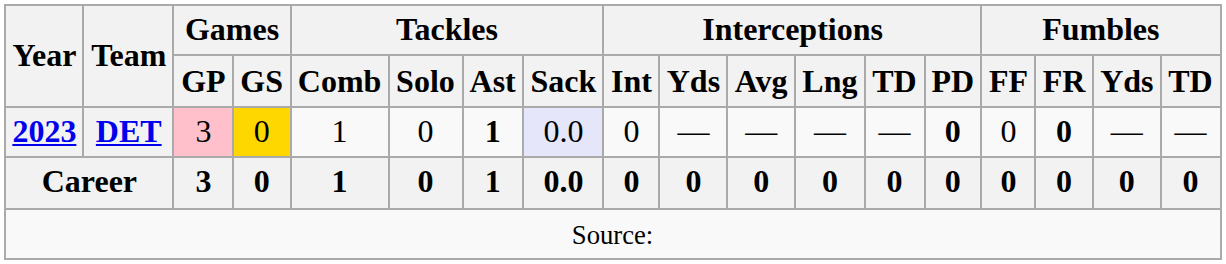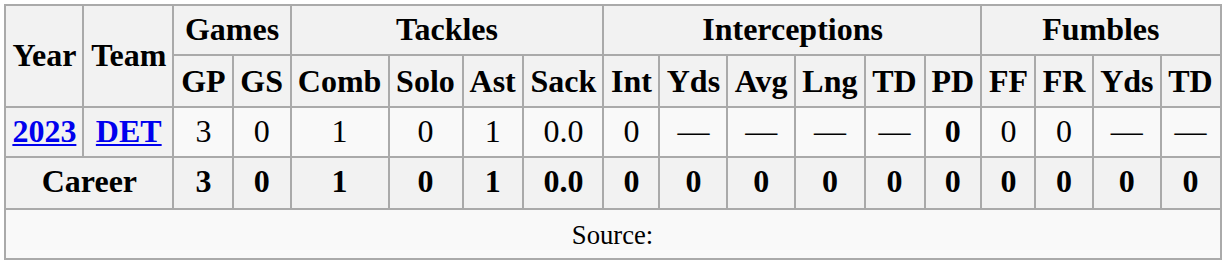(203, 131) pink background -> (203, 131) no background
(262, 131) gold background -> (262, 131) no background
(493, 131) bold -> (493, 131) normal
(563, 131) lavender background -> (563, 131) no background
(1064, 131) bold -> (1064, 131) normal
